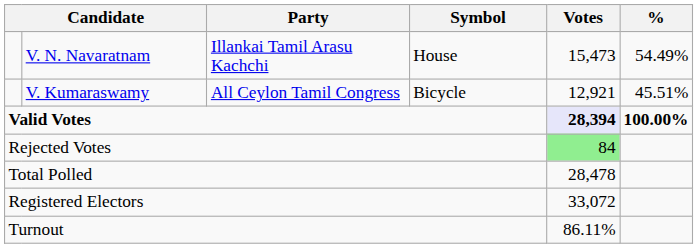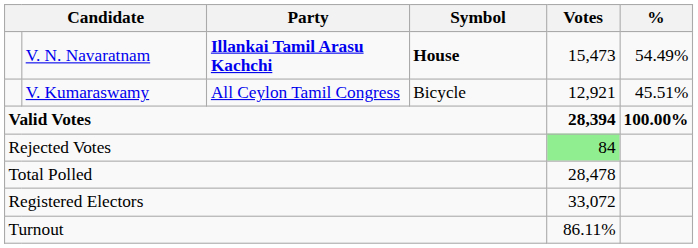(282, 55) normal -> (287, 55) bold
(435, 55) normal -> (436, 55) bold
(592, 119) lavender background -> (592, 119) no background
